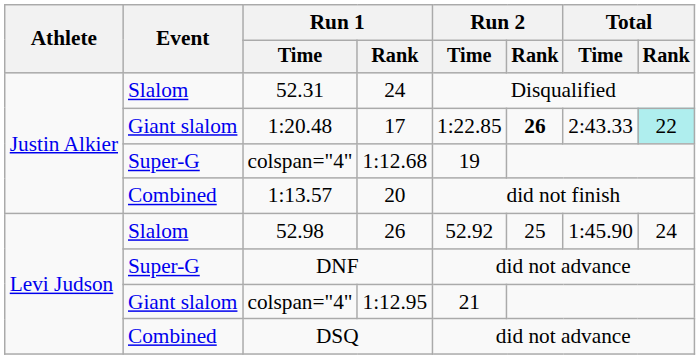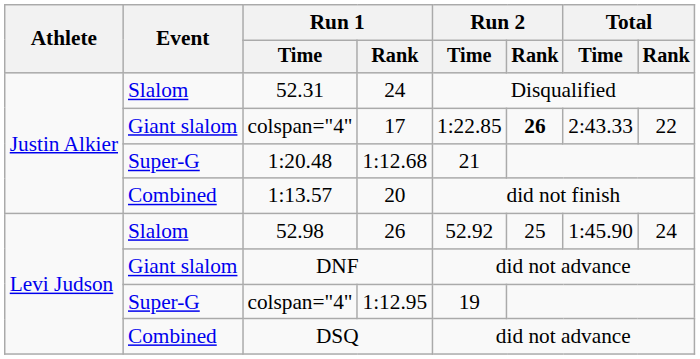(300, 126) 1:20.48 -> (300, 126) colspan="4"
(666, 126) paleturquoise background -> (666, 126) no background
(300, 161) colspan="4" -> (300, 161) 1:20.48
(469, 161) 19 -> (469, 161) 21
(164, 266) Super-G -> (183, 266) Giant slalom
(183, 301) Giant slalom -> (164, 301) Super-G
(469, 301) 21 -> (469, 301) 19
